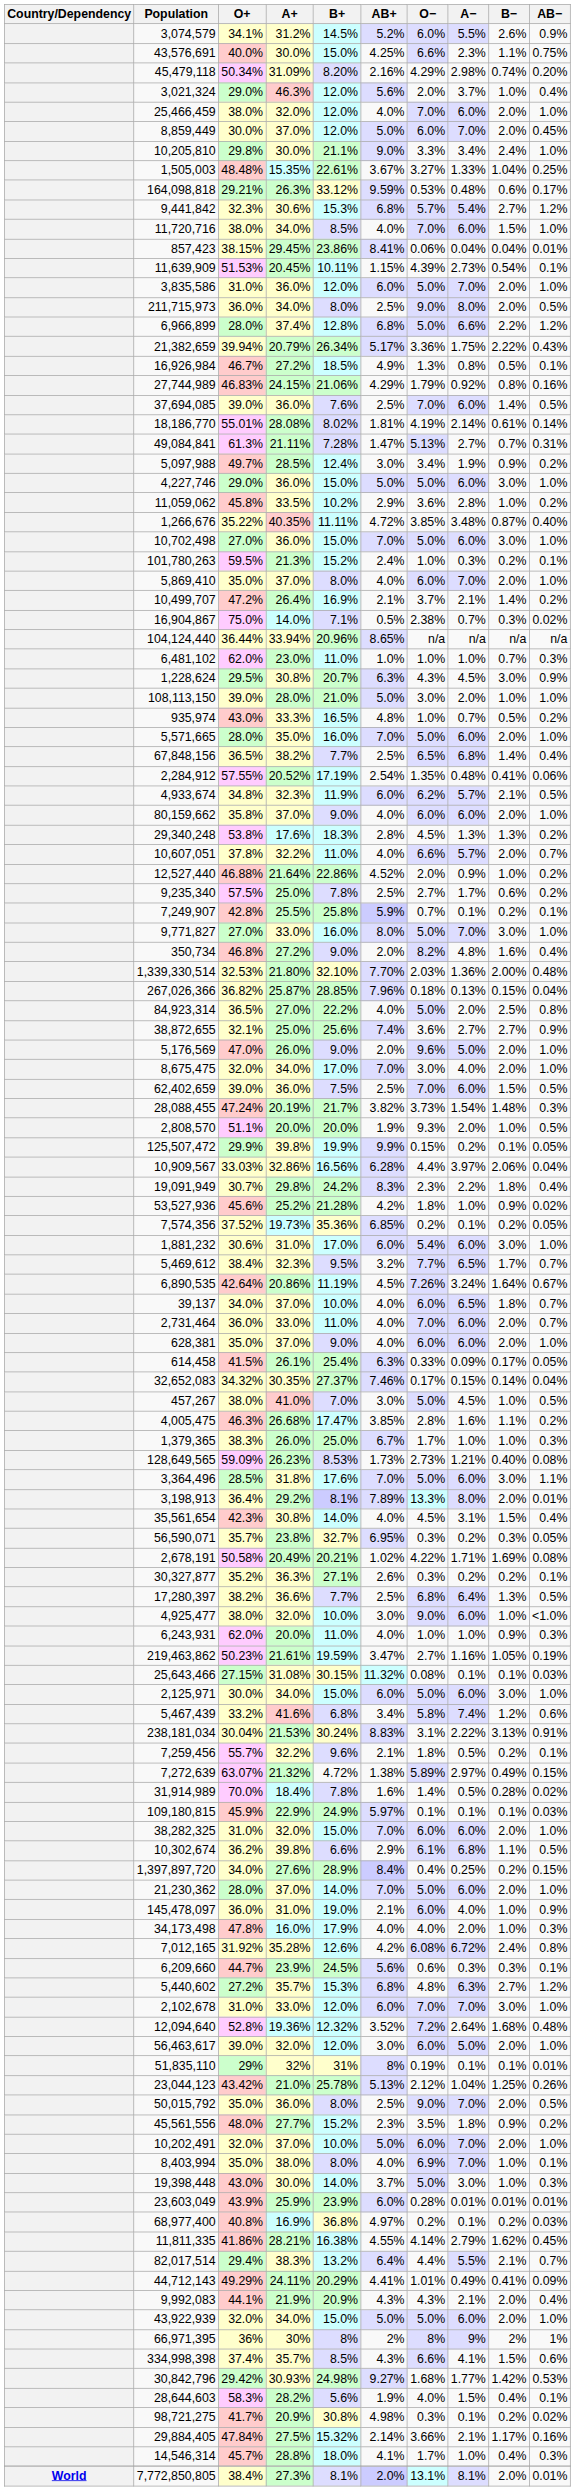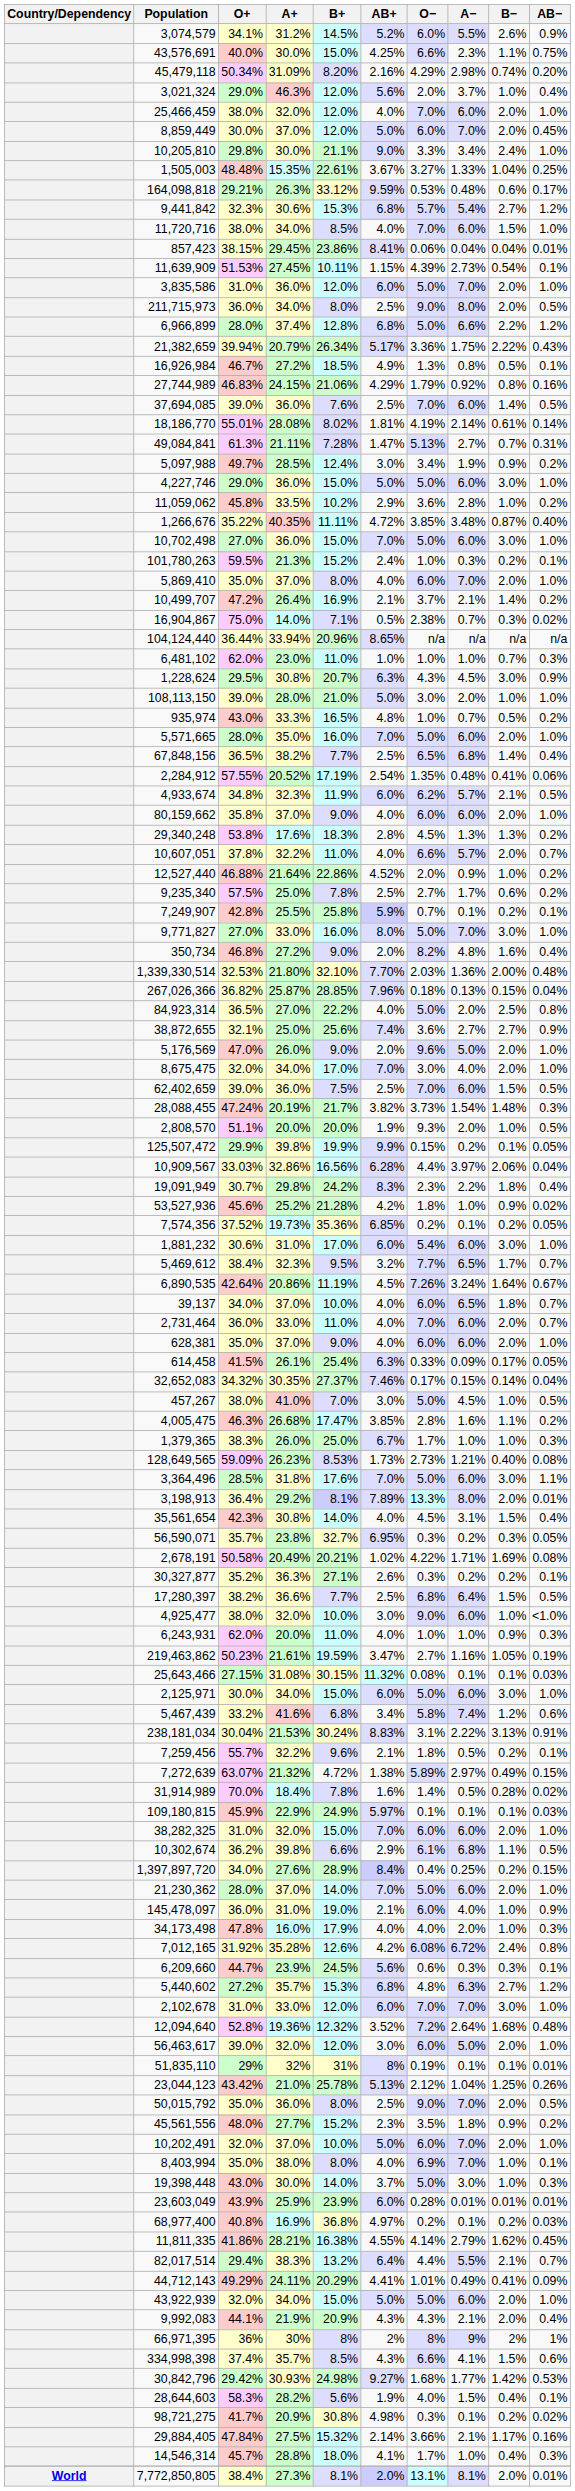(290, 268) 20.45% -> (290, 268) 27.45%
(512, 1596) 1.3% -> (512, 1596) 1.5%
rows swapped: (185, 2319) <-> (188, 2300)
